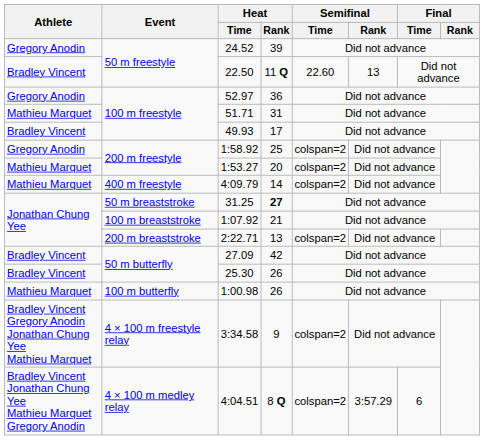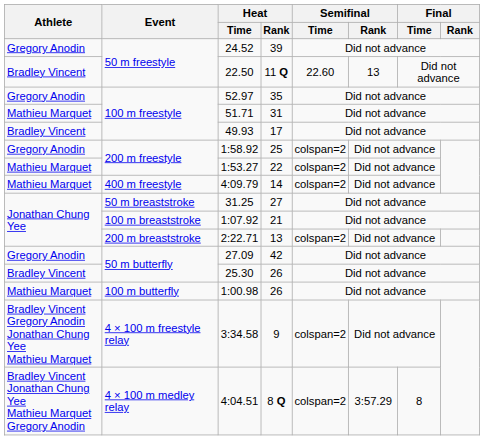(276, 96) 36 -> (276, 96) 35
(276, 167) 20 -> (276, 167) 22
(276, 203) bold -> (276, 203) normal
(46, 256) Bradley Vincent -> (46, 256) Gregory Anodin
(419, 402) 6 -> (419, 402) 8
